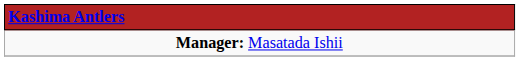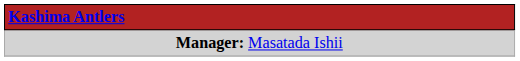(259, 42) no background -> (259, 42) lightgrey background
